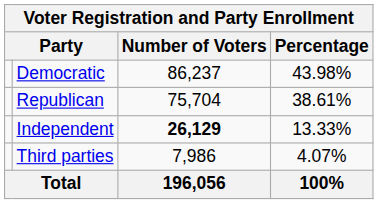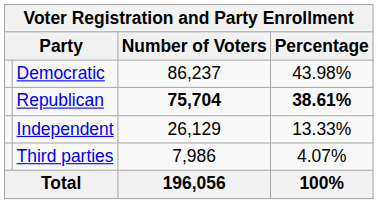(194, 101) normal -> (194, 101) bold
(322, 101) normal -> (322, 101) bold
(194, 128) bold -> (194, 128) normal
